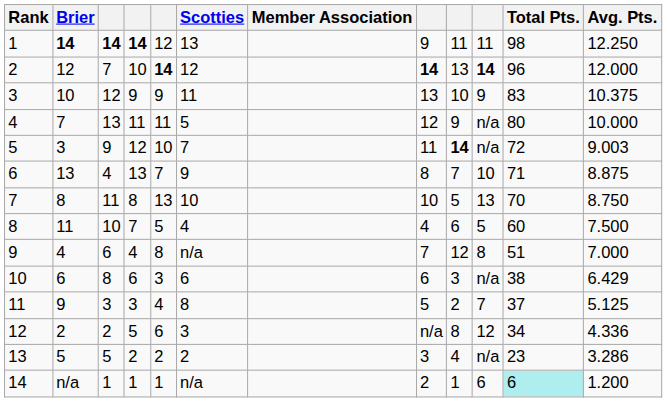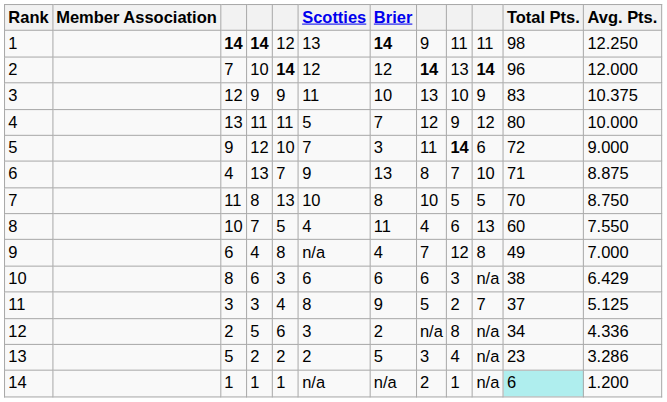columns swapped: (332, 17) <-> (75, 17)
(488, 122) n/a -> (486, 122) 12
(488, 148) n/a -> (481, 148) 6
(608, 148) 9.003 -> (608, 148) 9.000
(486, 200) 13 -> (481, 200) 5
(481, 226) 5 -> (486, 226) 13
(608, 226) 7.500 -> (608, 226) 7.550
(516, 252) 51 -> (516, 252) 49
(486, 331) 12 -> (488, 331) n/a
(481, 383) 6 -> (488, 383) n/a
